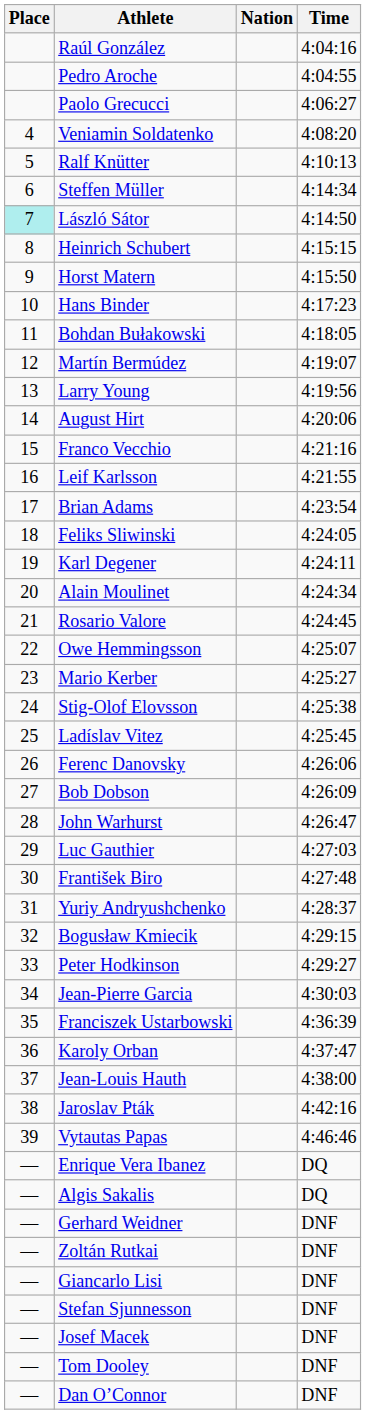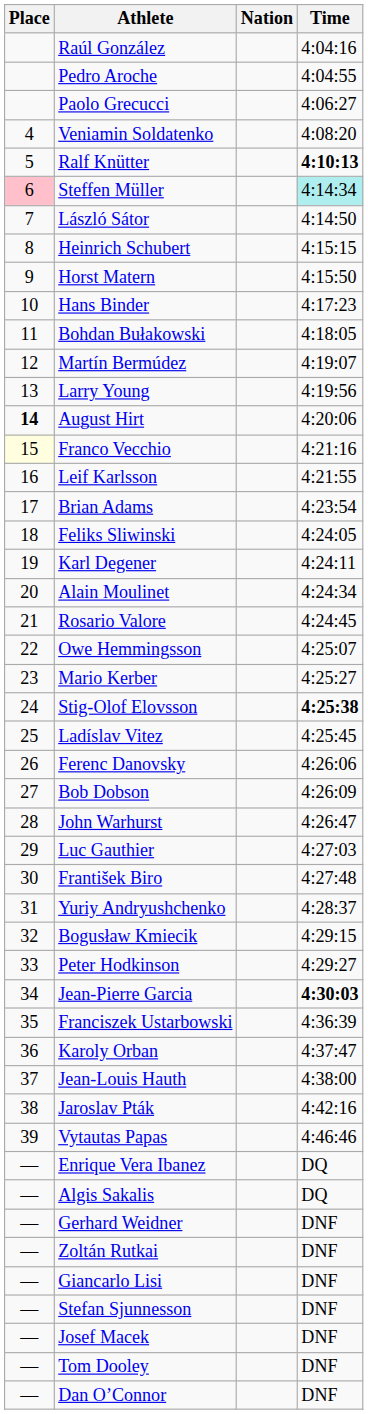(329, 162) normal -> (330, 162) bold
(29, 190) no background -> (29, 190) pink background
(329, 190) no background -> (329, 190) paleturquoise background
(29, 219) paleturquoise background -> (29, 219) no background
(29, 420) normal -> (29, 420) bold
(29, 448) no background -> (29, 448) lightyellow background
(329, 707) normal -> (330, 707) bold
(329, 993) normal -> (330, 993) bold
